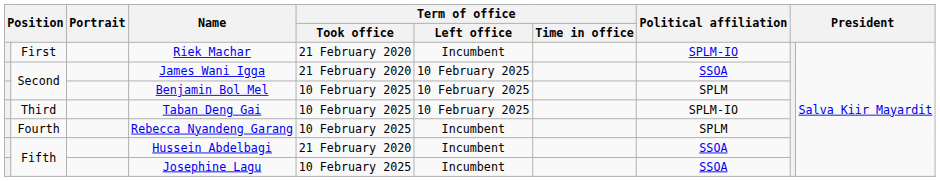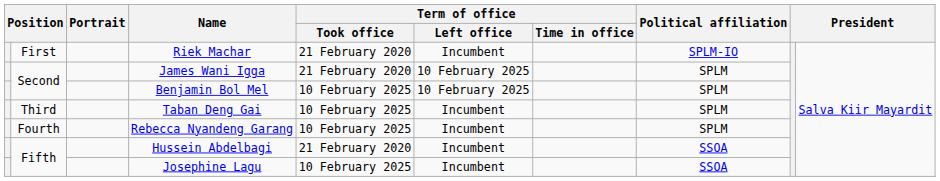(713, 71) SSOA -> (713, 71) SPLM
(473, 109) 10 February 2025 -> (473, 109) Incumbent
(713, 109) SPLM-IO -> (713, 109) SPLM
